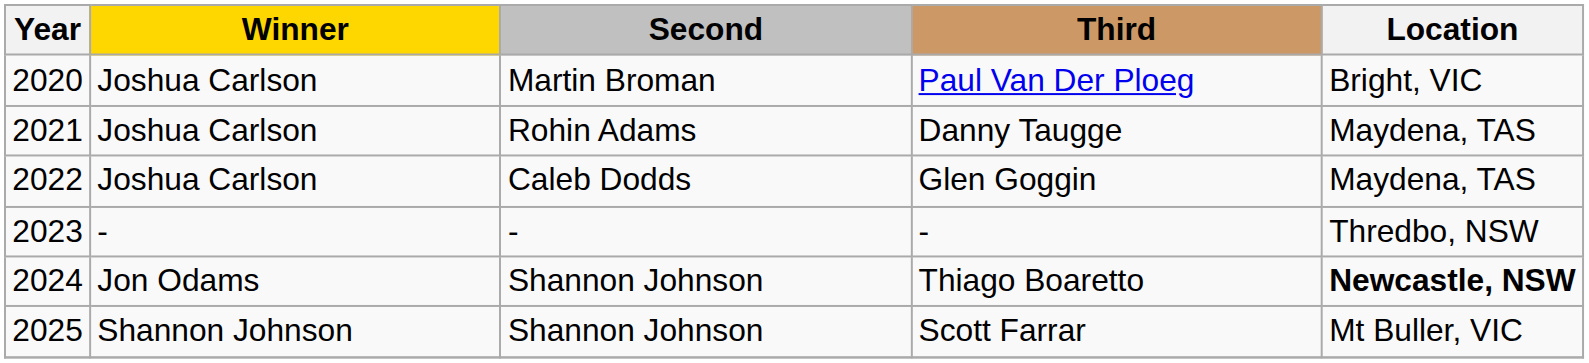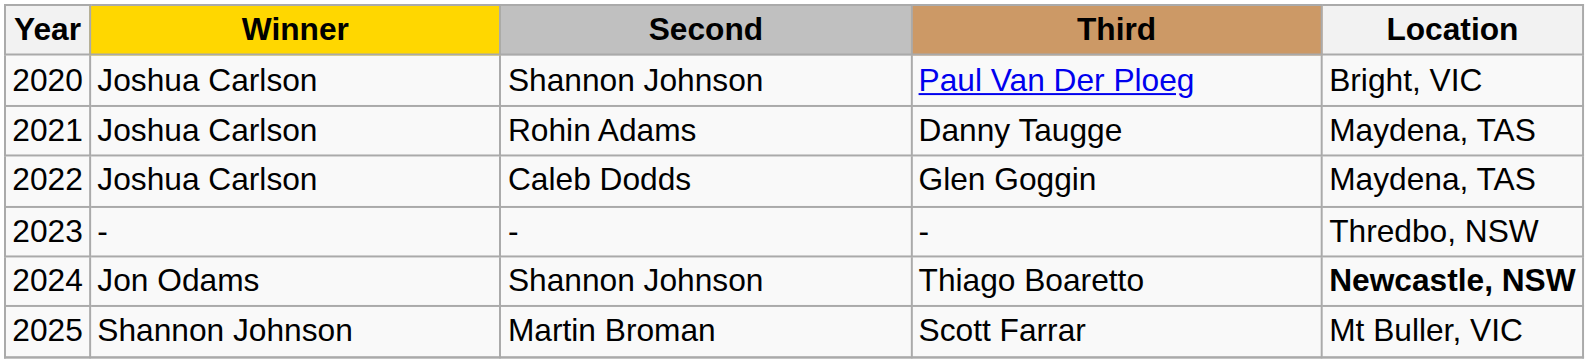(612, 79) Martin Broman -> (636, 79) Shannon Johnson
(636, 331) Shannon Johnson -> (612, 331) Martin Broman
